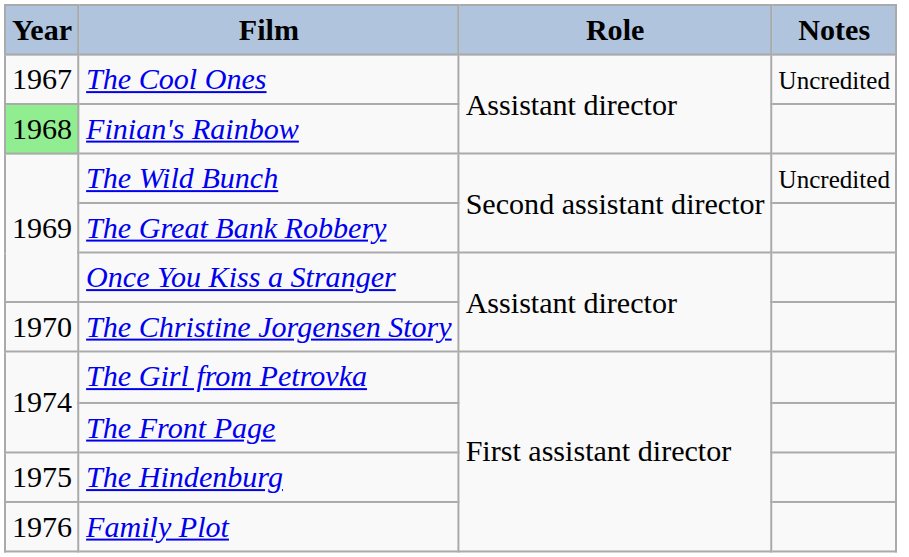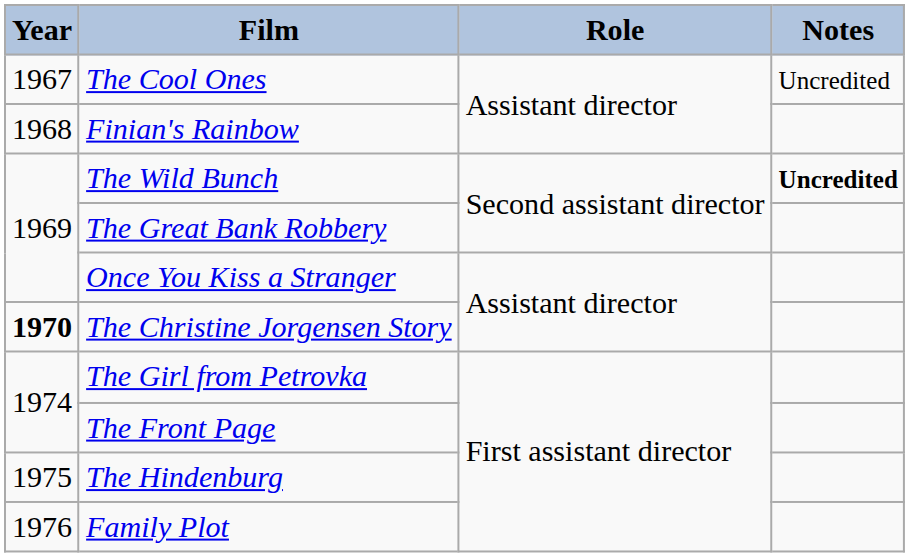(42, 128) lightgreen background -> (42, 128) no background
(834, 181) normal -> (838, 178) bold
(42, 327) normal -> (42, 327) bold
